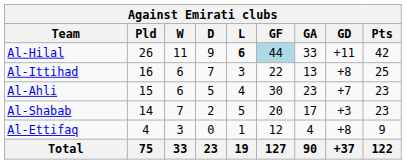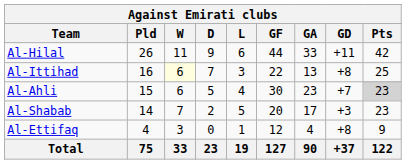(242, 53) bold -> (242, 53) normal
(276, 53) lightblue background -> (276, 53) no background
(180, 72) no background -> (180, 72) lightyellow background
(382, 91) no background -> (382, 91) lightgrey background
